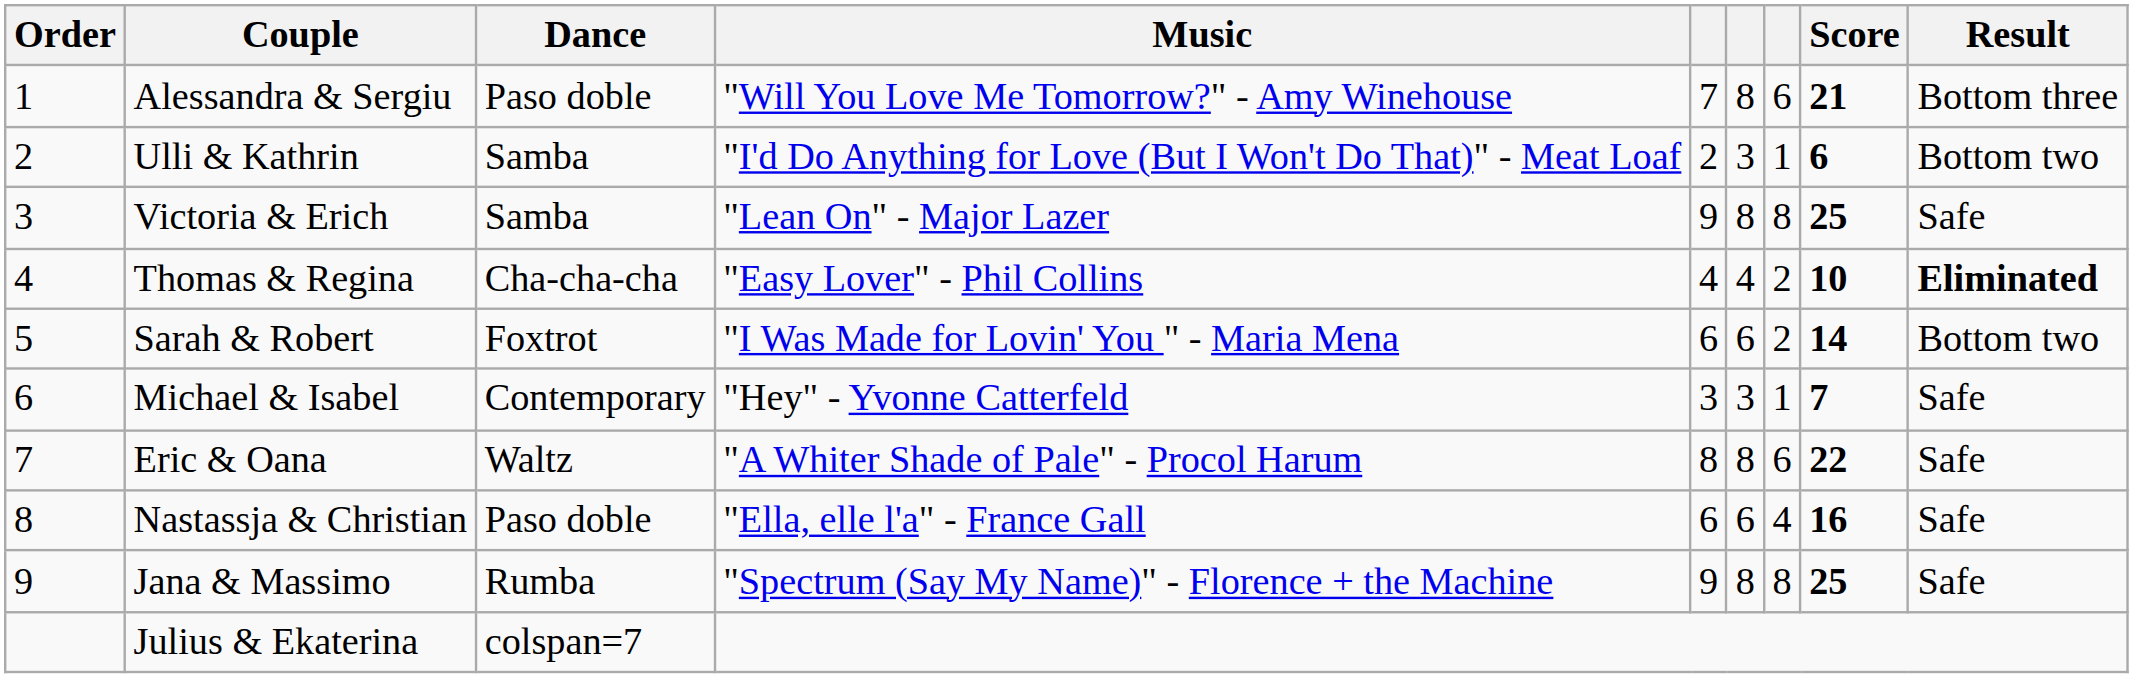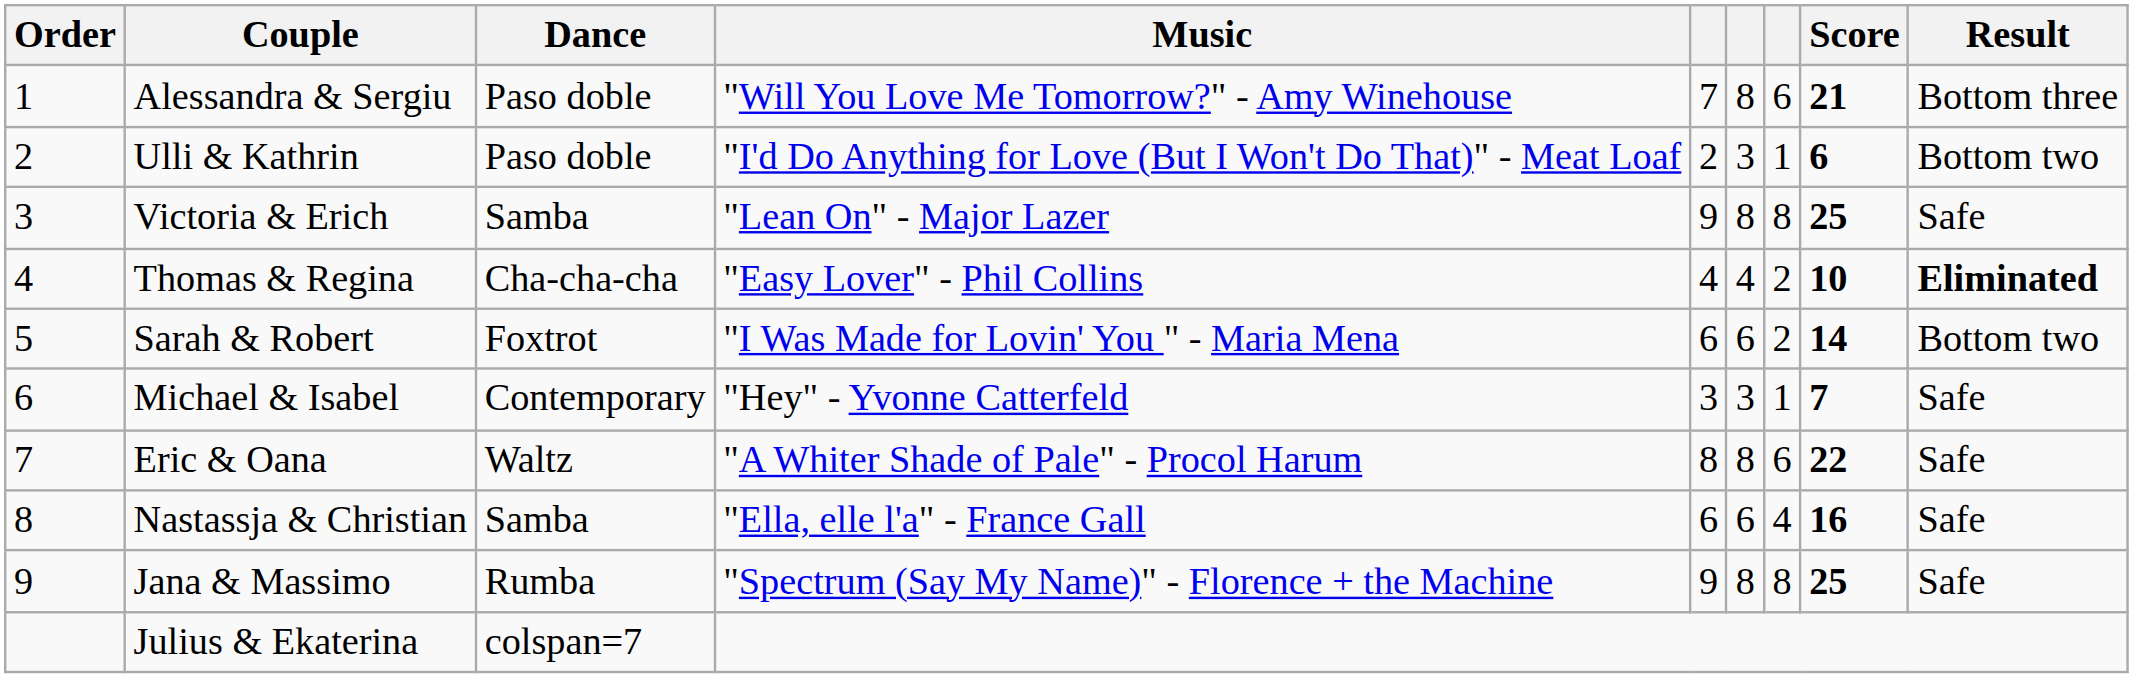(537, 156) Samba -> (568, 156) Paso doble
(568, 519) Paso doble -> (537, 519) Samba
